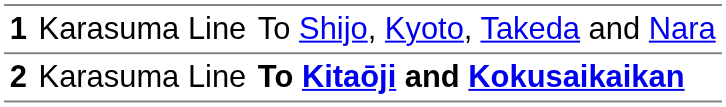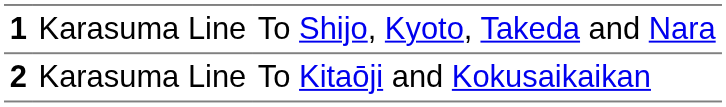(471, 76) bold -> (454, 76) normal
